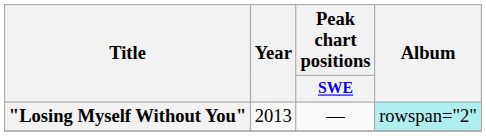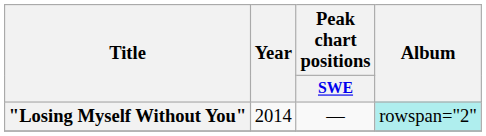(273, 116) 2013 -> (273, 116) 2014
